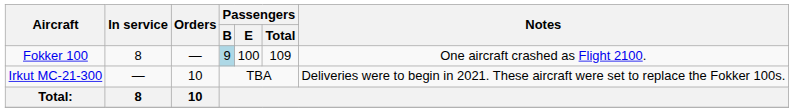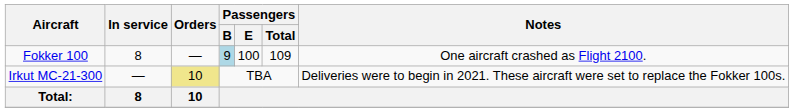(195, 76) no background -> (195, 76) khaki background
